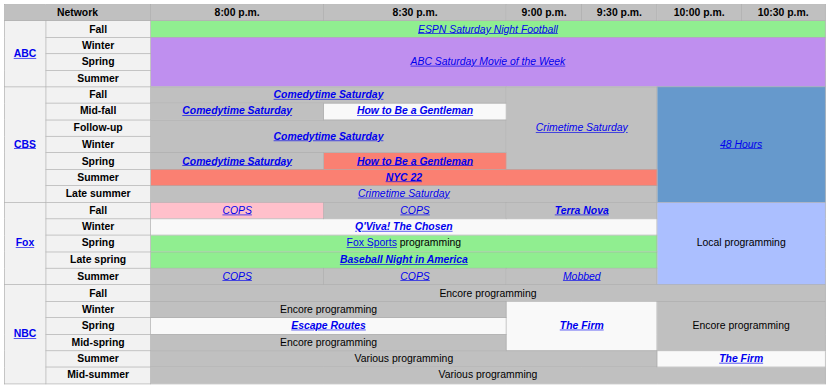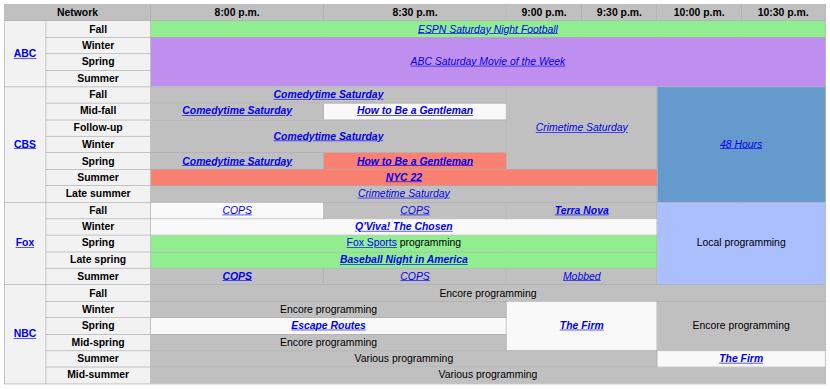(237, 210) pink background -> (237, 210) no background
(237, 276) normal -> (237, 276) bold
